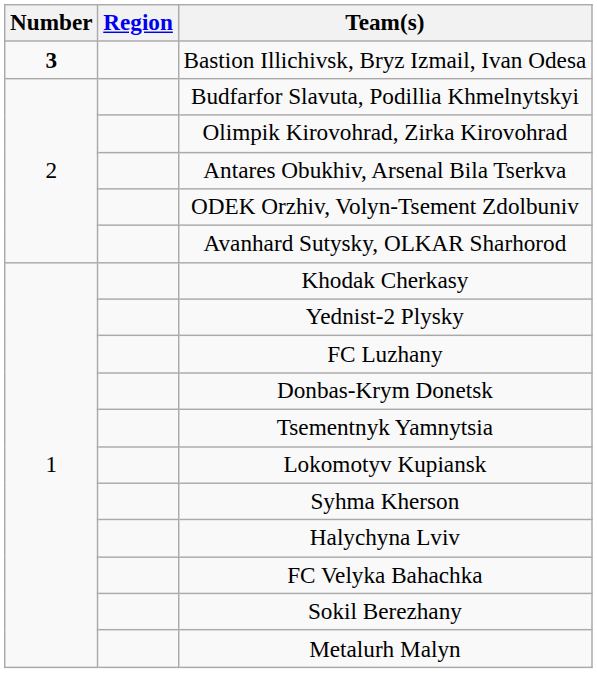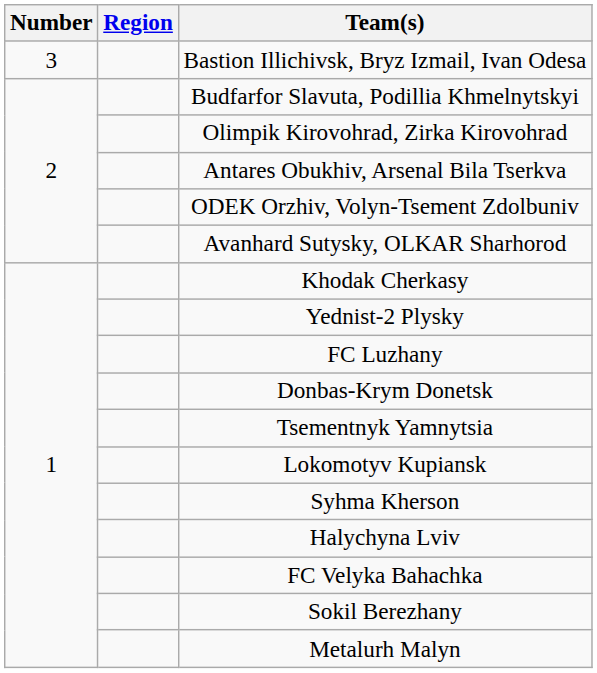(51, 59) bold -> (51, 59) normal
